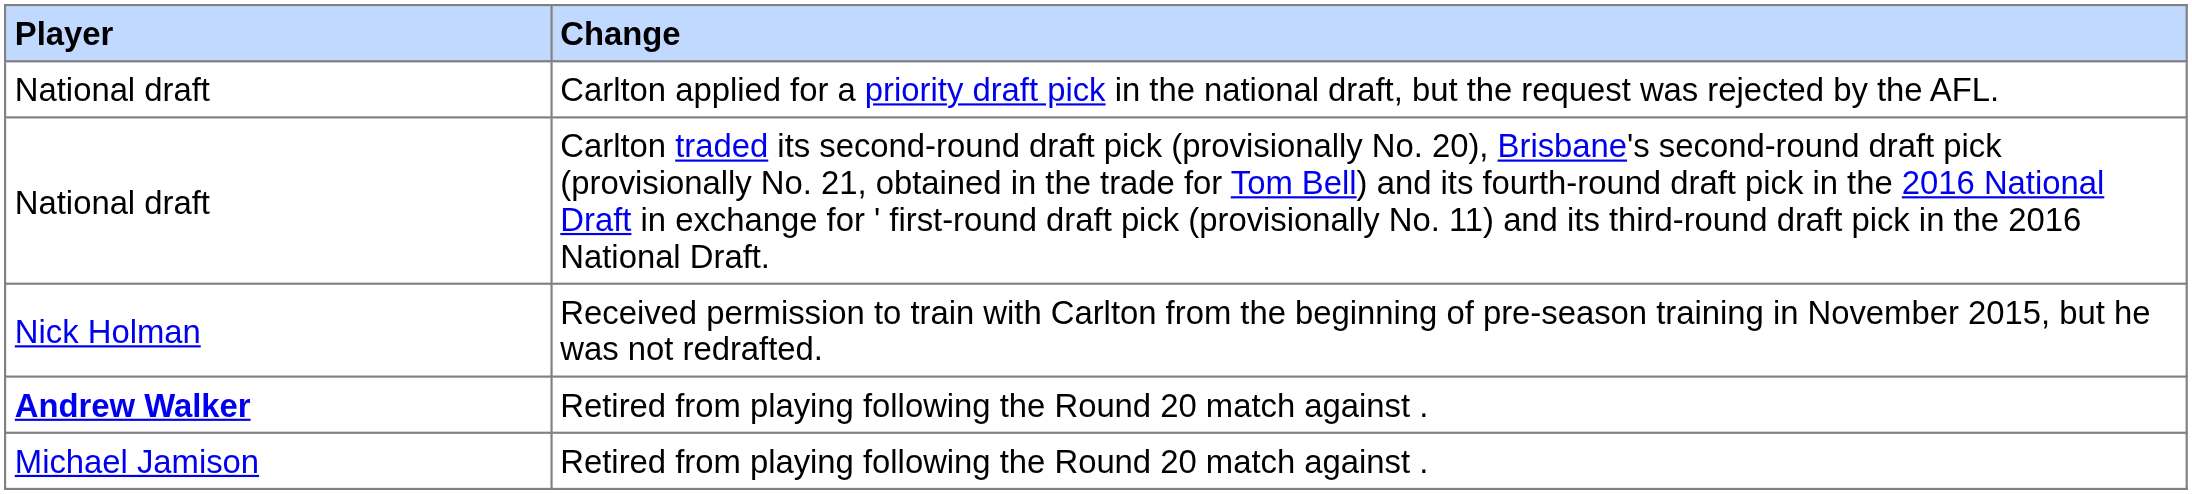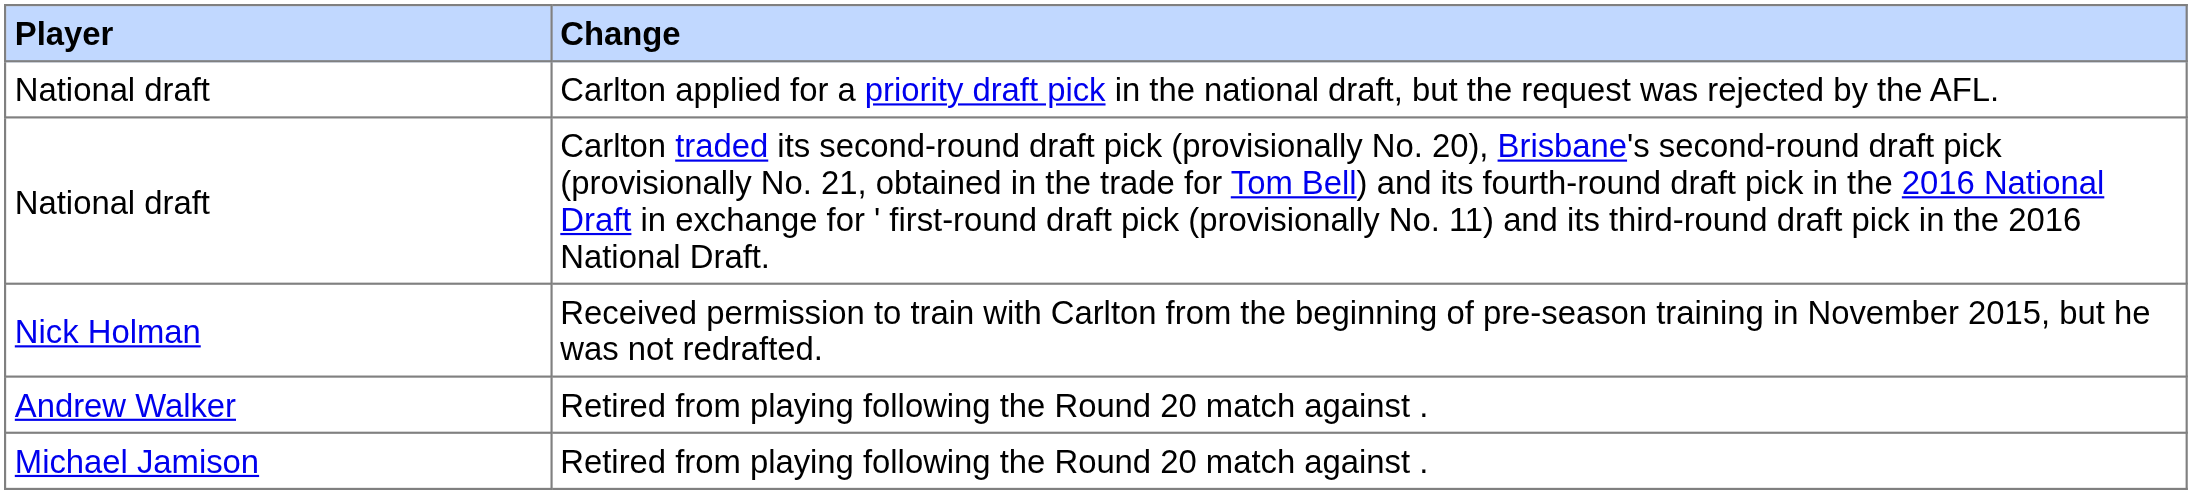(133, 405) bold -> (125, 405) normal
